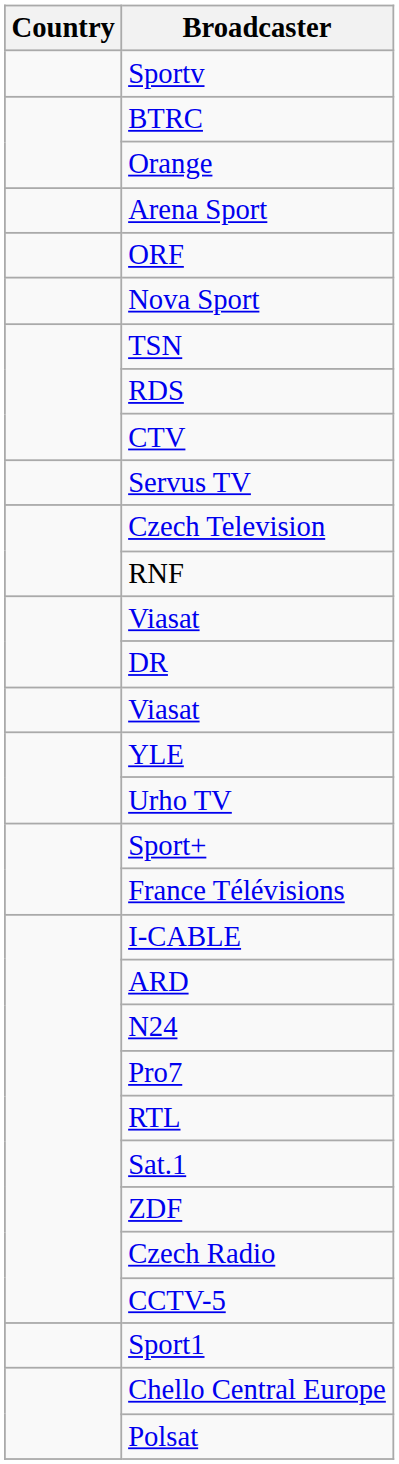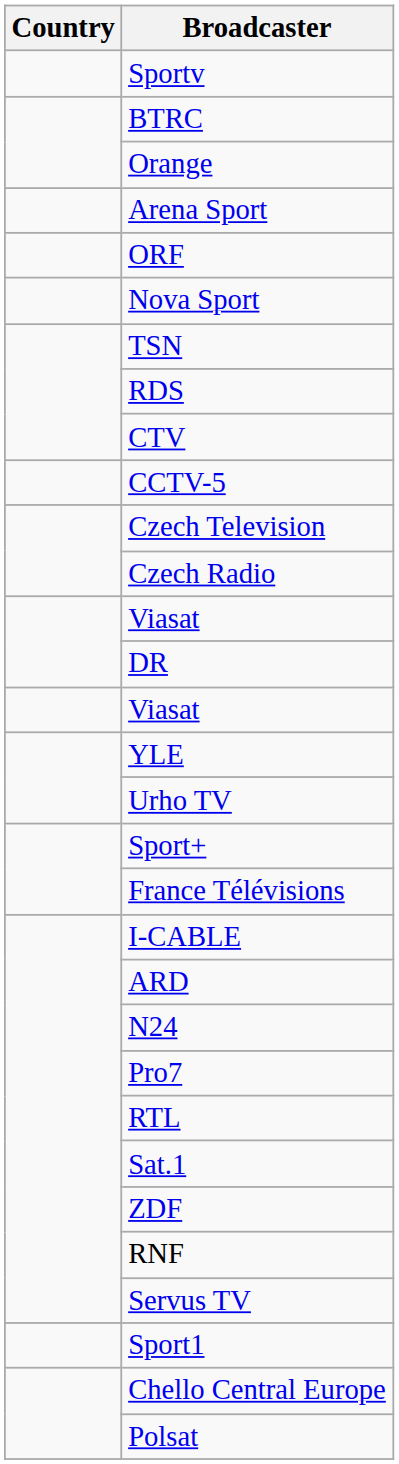(190, 482) Servus TV -> (177, 482) CCTV-5
(156, 572) RNF -> (202, 572) Czech Radio
(202, 1254) Czech Radio -> (156, 1254) RNF
(177, 1299) CCTV-5 -> (190, 1299) Servus TV
